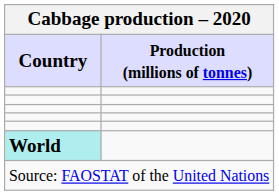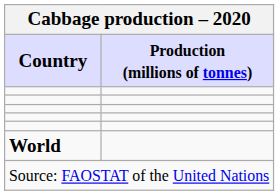(35, 145) paleturquoise background -> (35, 145) no background
